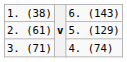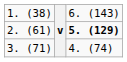(94, 30) normal -> (94, 30) bold
